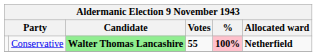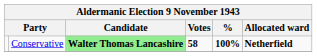(193, 43) 55 -> (193, 43) 58
(228, 43) pink background -> (228, 43) no background
